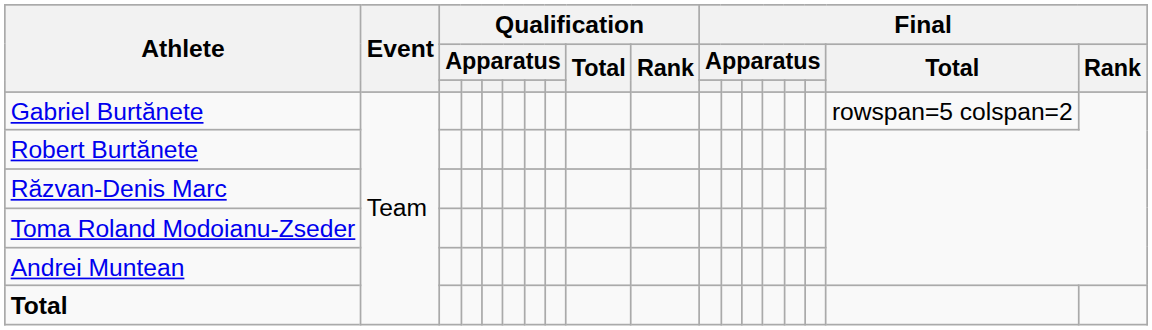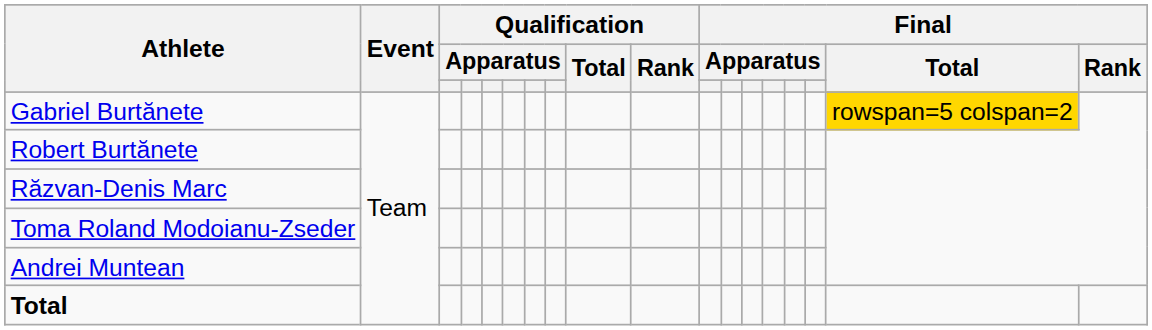(952, 111) no background -> (952, 111) gold background
